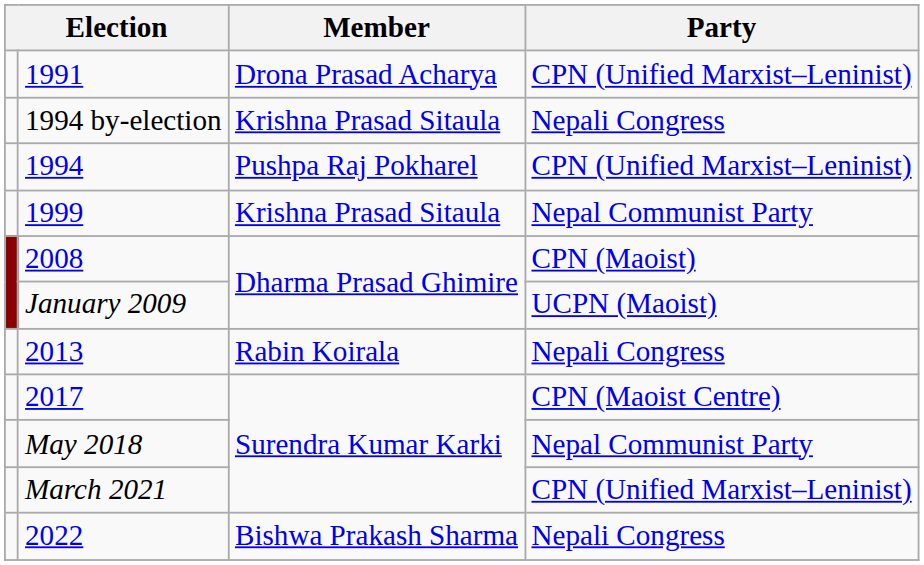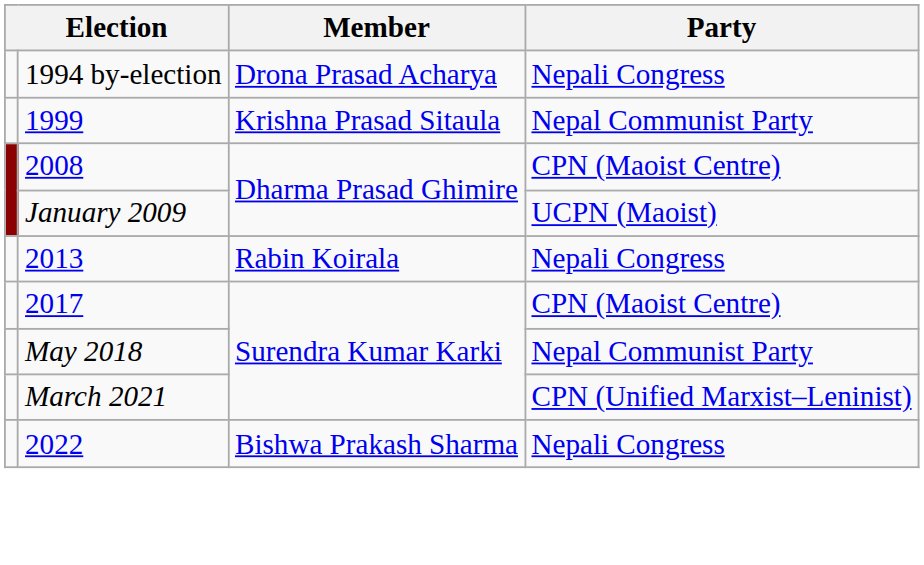- row: (54, 73)
(368, 119) Krishna Prasad Sitaula -> (366, 73) Drona Prasad Acharya
- row: (54, 166)
(614, 258) CPN (Maoist) -> (656, 166) CPN (Maoist Centre)
